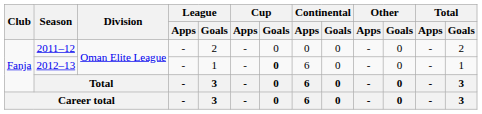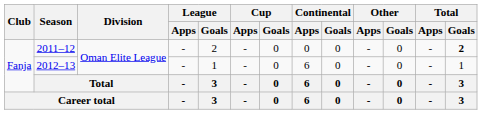(461, 48) normal -> (461, 48) bold
(276, 65) bold -> (276, 65) normal
